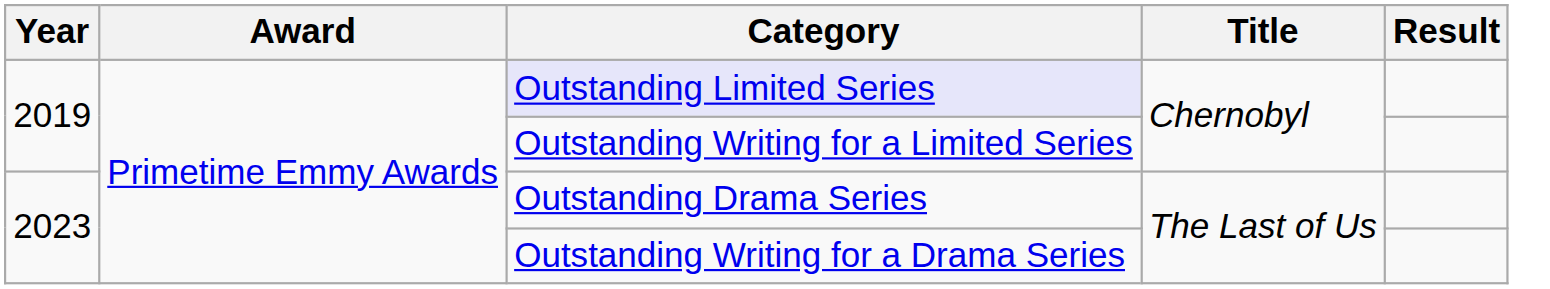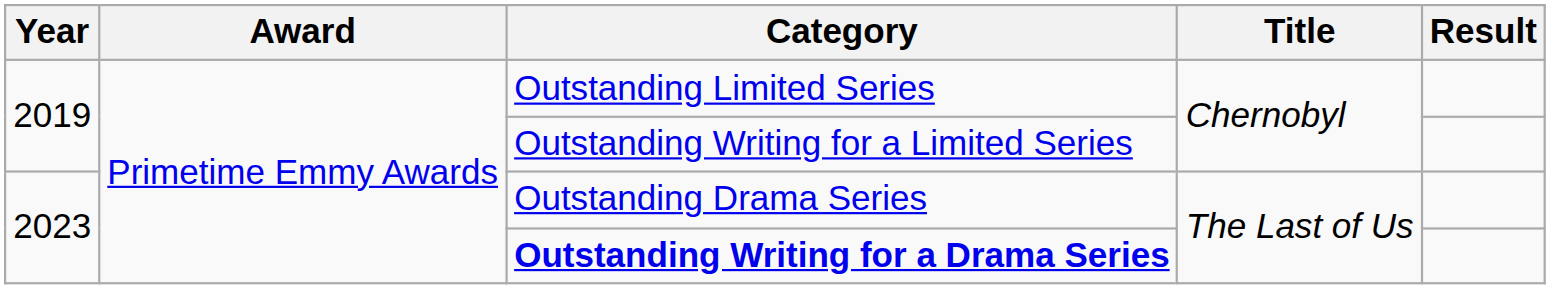(724, 87) lavender background -> (724, 87) no background
(820, 254) normal -> (842, 254) bold
